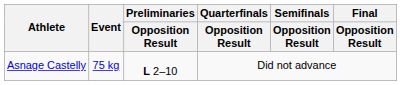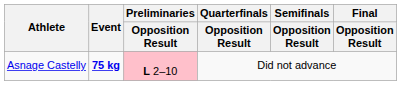(106, 66) normal -> (106, 66) bold
(160, 72) no background -> (160, 72) pink background
